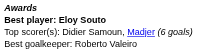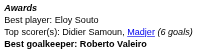(55, 20) bold -> (51, 20) normal
(71, 44) normal -> (76, 44) bold
